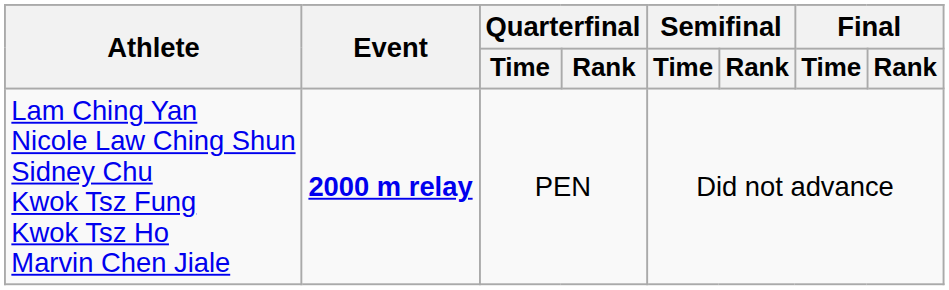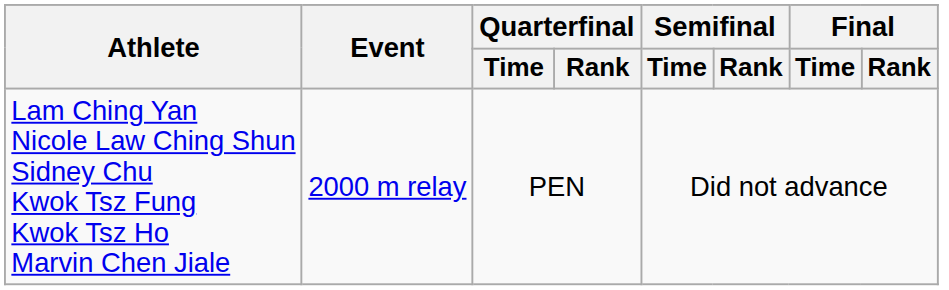(391, 187) bold -> (387, 187) normal
